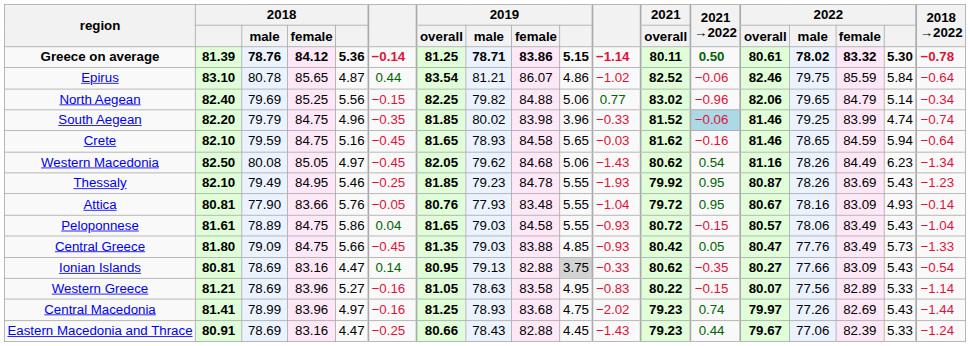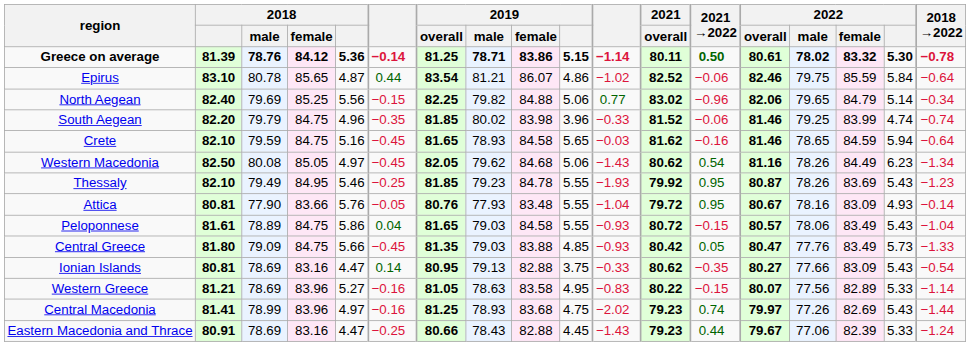(712, 120) lightblue background -> (712, 120) no background
(576, 267) lightgrey background -> (576, 267) no background
